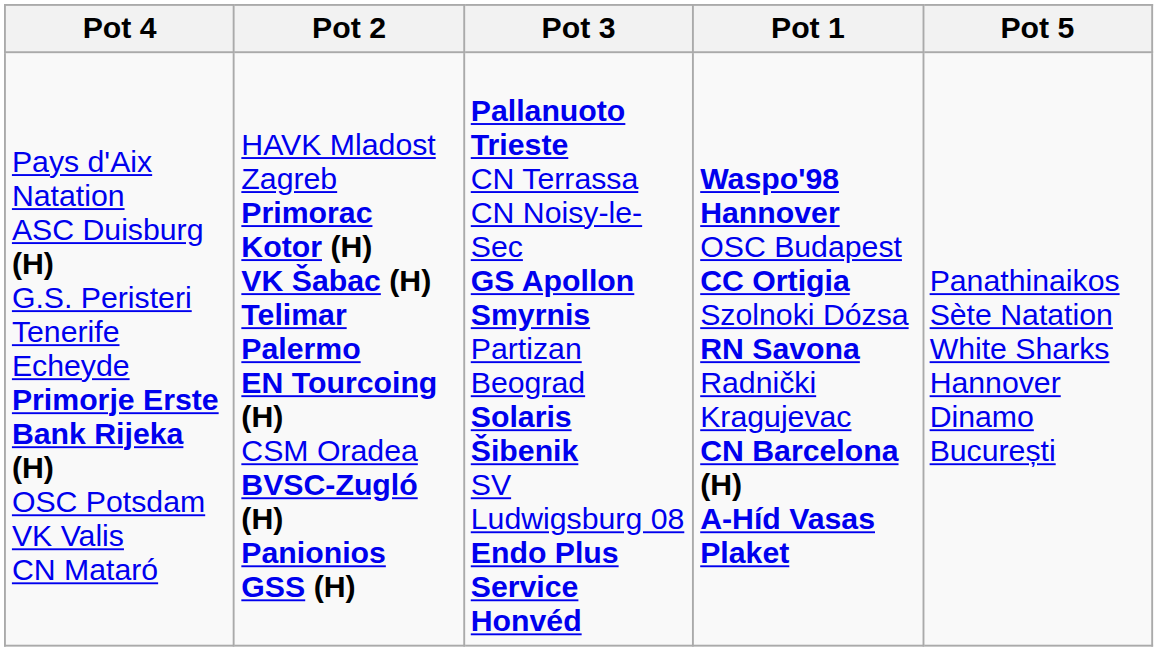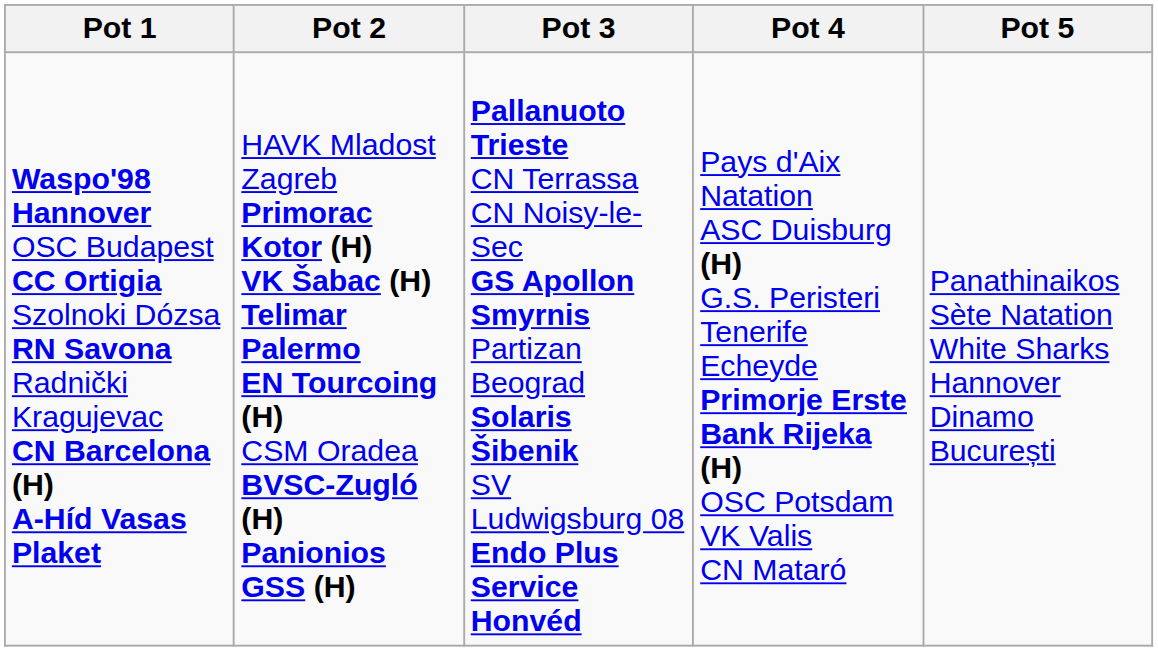columns swapped: (808, 28) <-> (120, 28)
